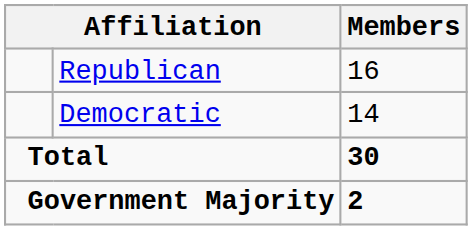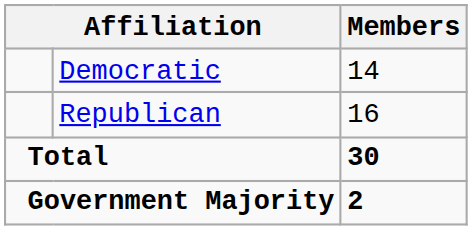rows swapped: (140, 115) <-> (140, 71)
